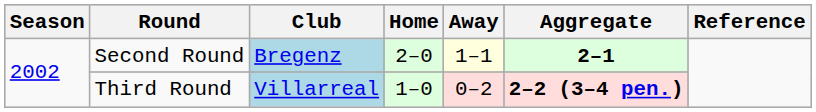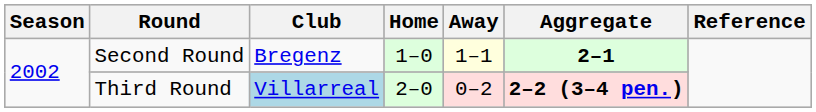(298, 56) lightblue background -> (298, 56) no background
(414, 56) 2–0 -> (414, 56) 1–0
(414, 90) 1–0 -> (414, 90) 2–0
